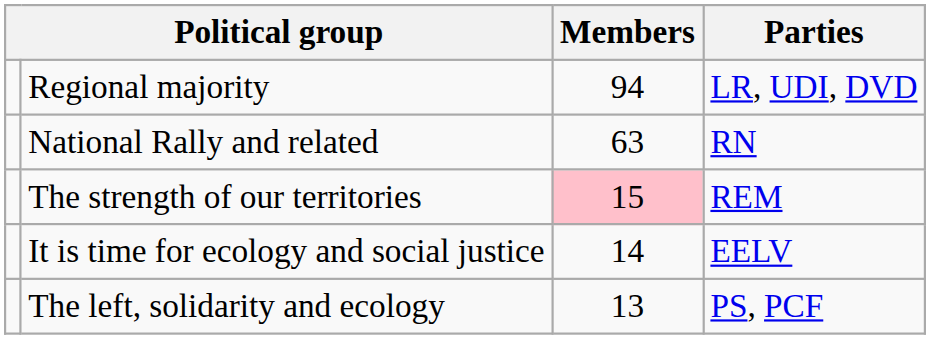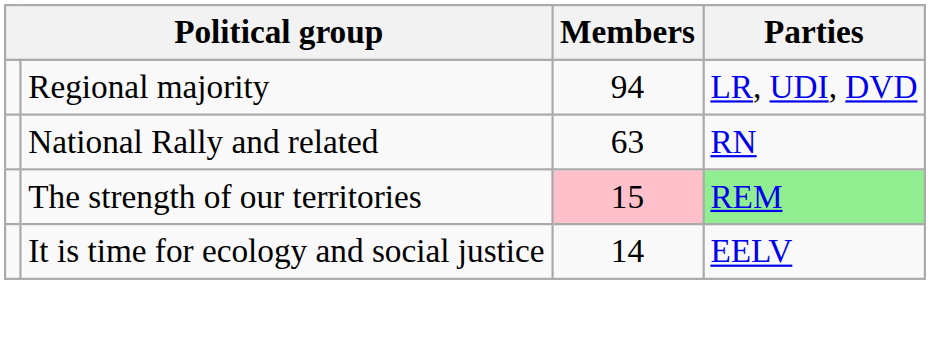(746, 196) no background -> (746, 196) lightgreen background
- row: (237, 306)
